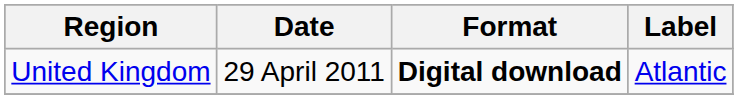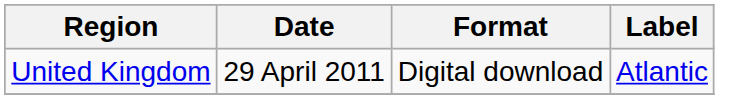(510, 71) bold -> (500, 71) normal
